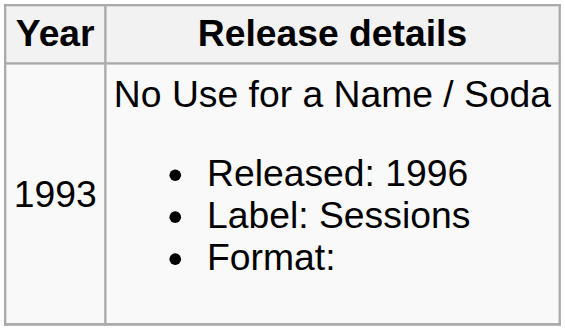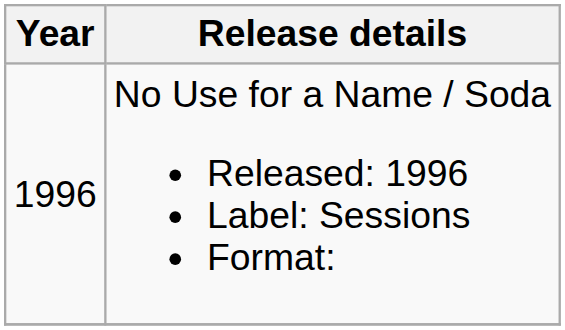(55, 193) 1993 -> (55, 193) 1996
